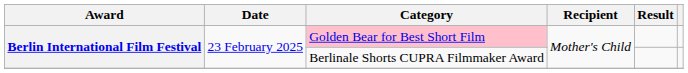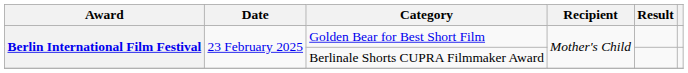(397, 36) pink background -> (397, 36) no background
